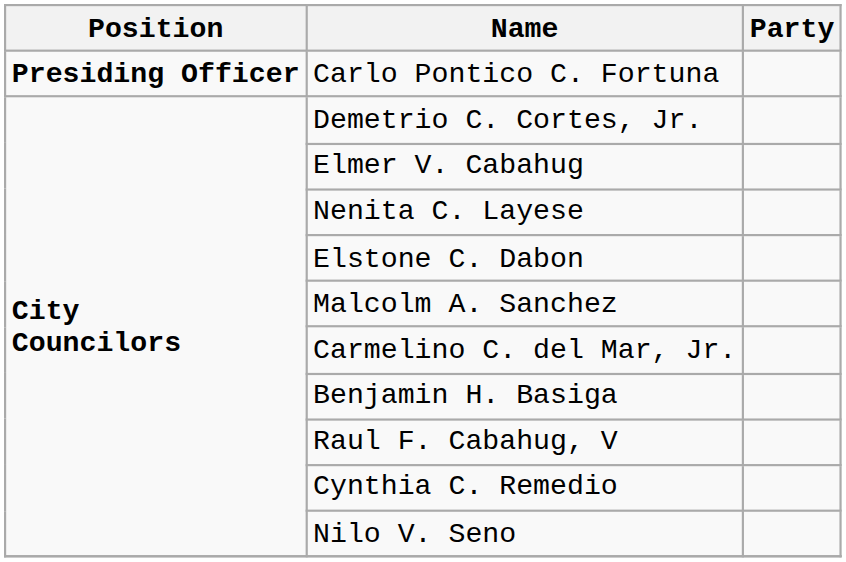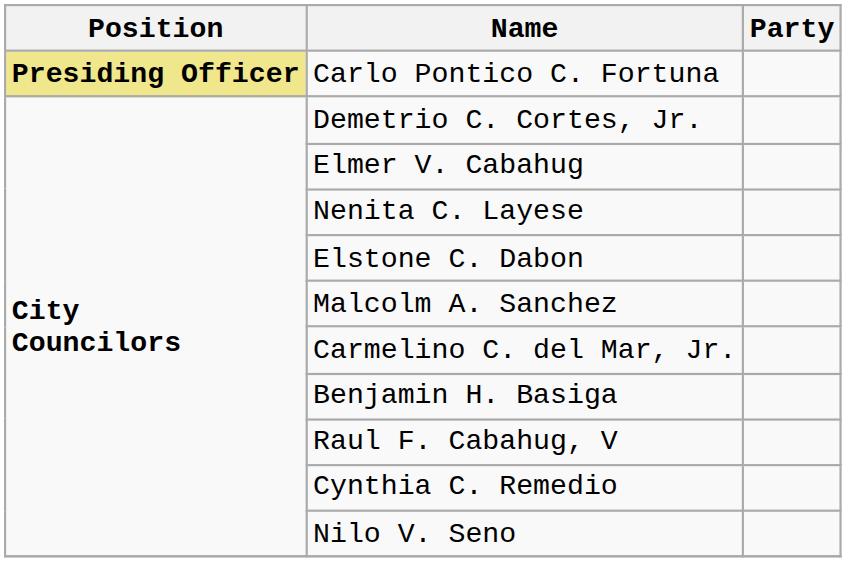(156, 74) no background -> (156, 74) khaki background
